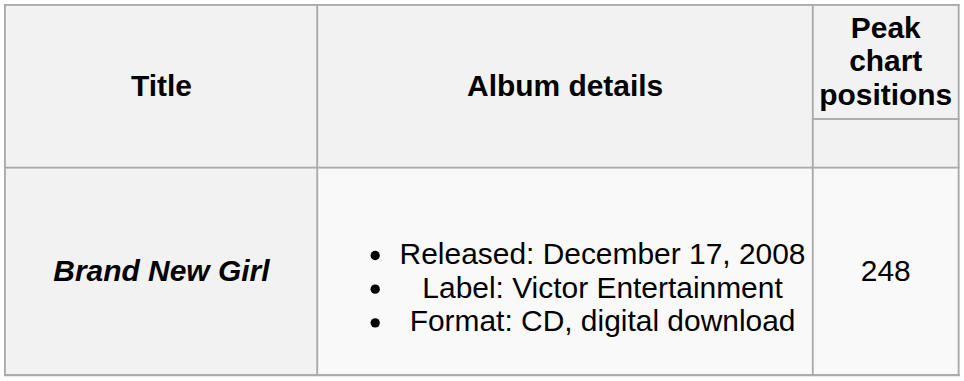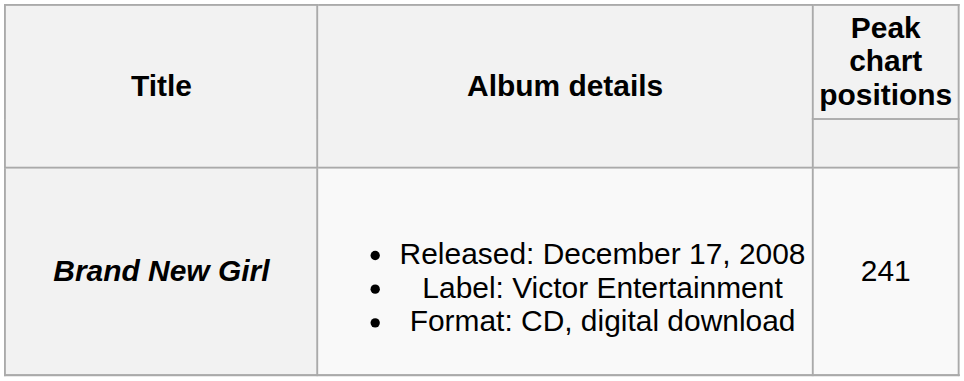(886, 270) 248 -> (886, 270) 241
